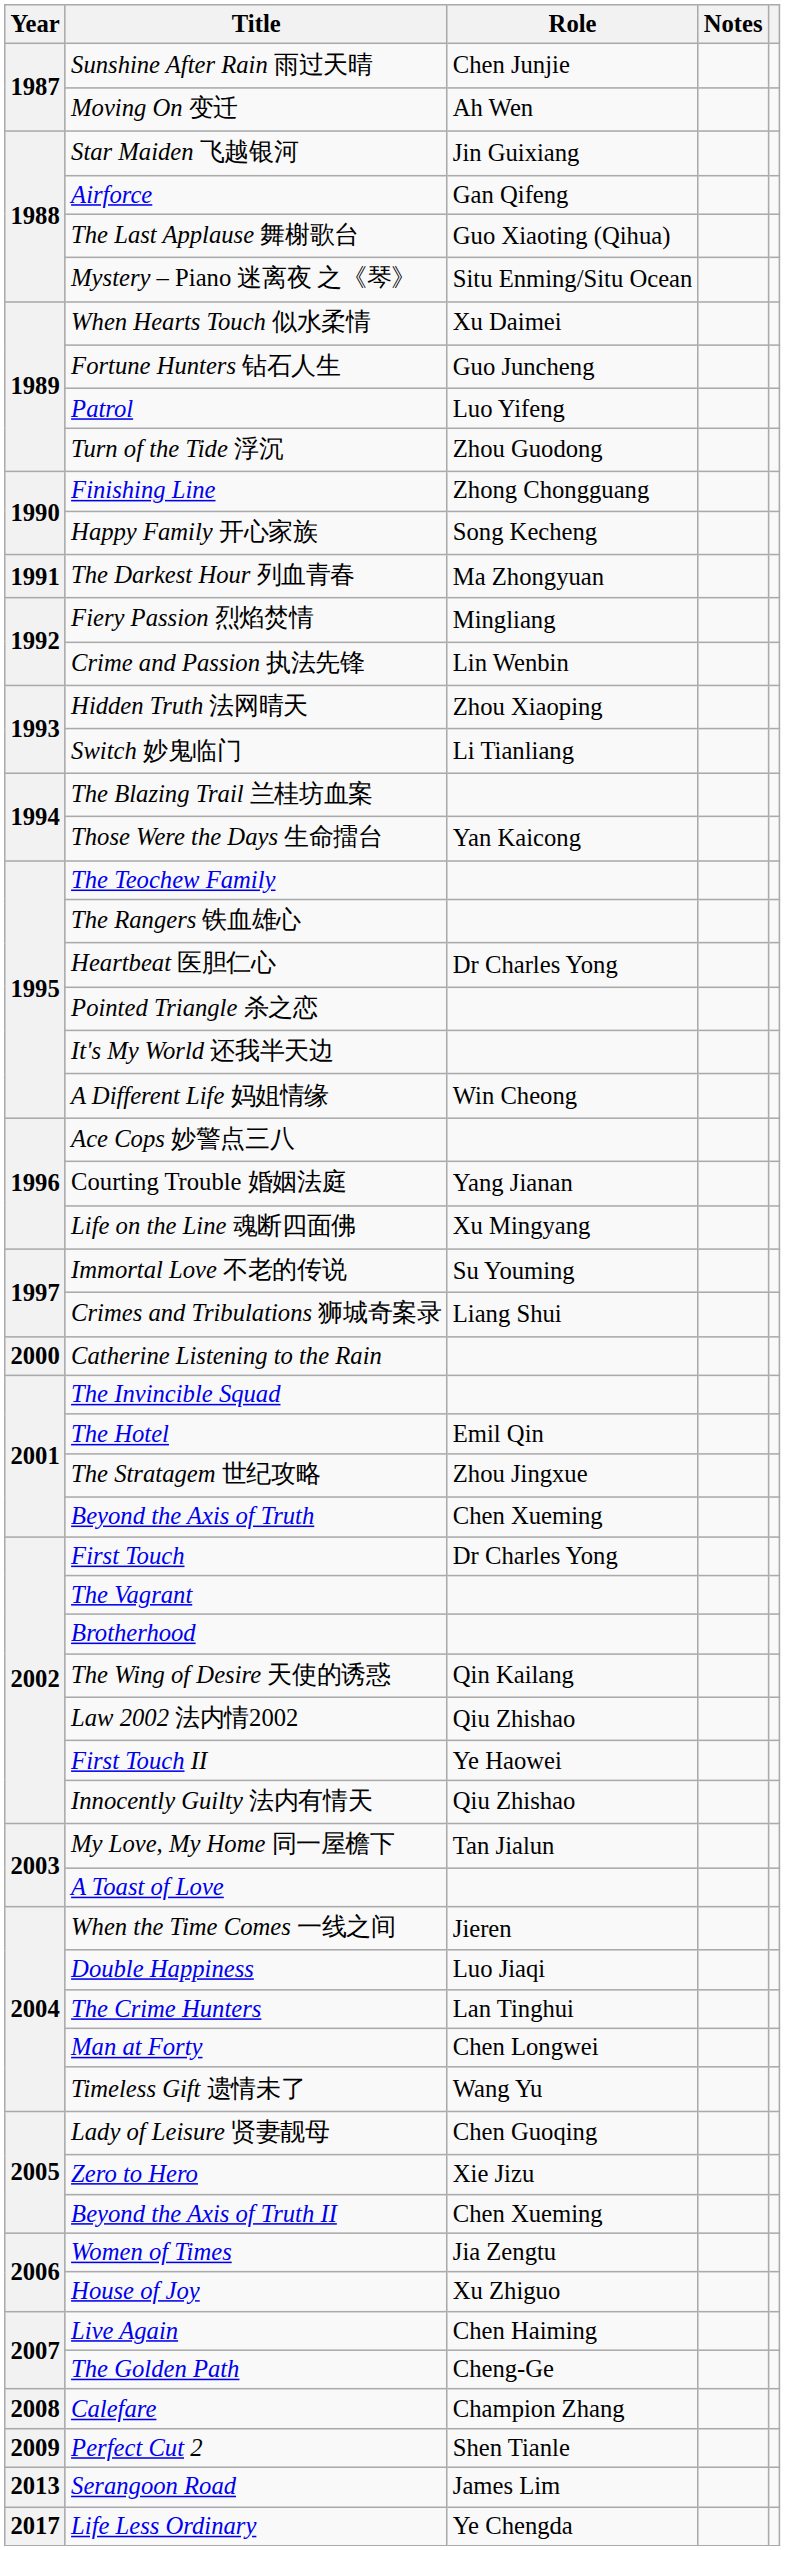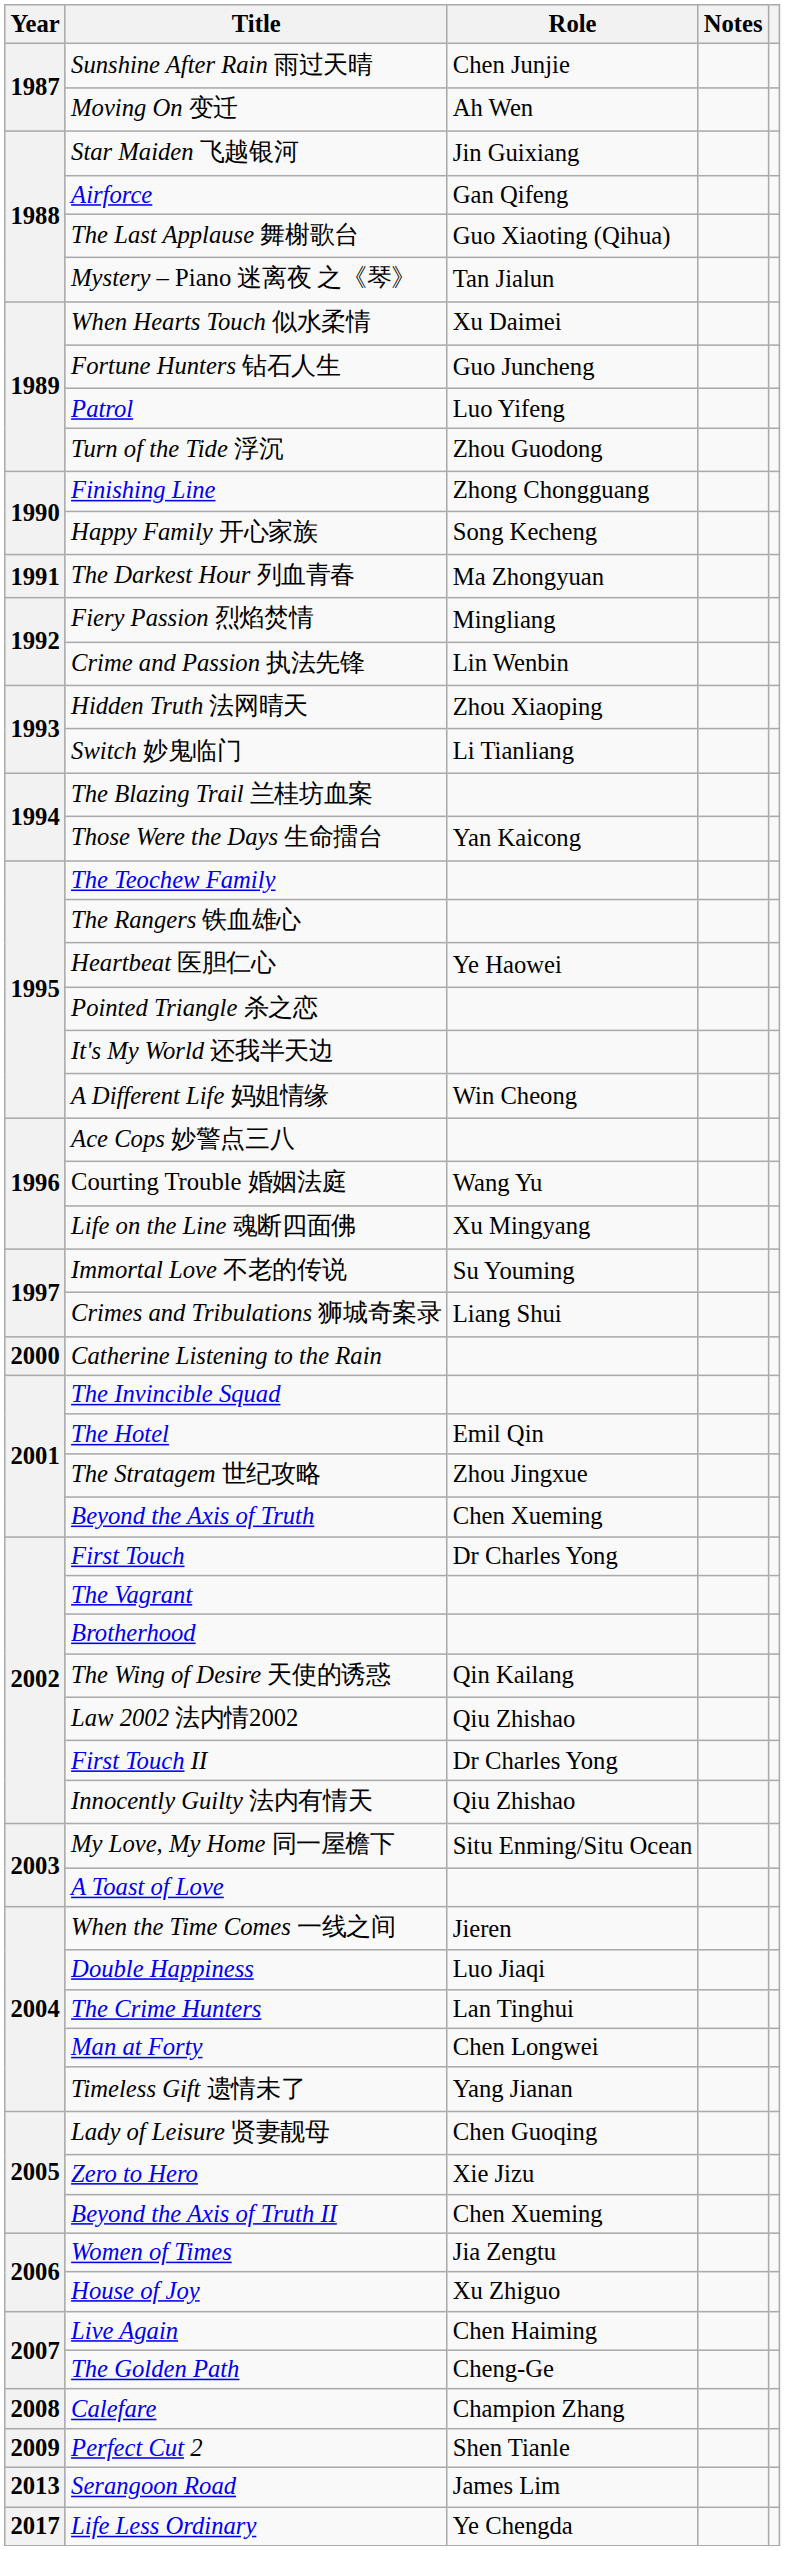(573, 279) Situ Enming/Situ Ocean -> (504, 279) Tan Jialun
(535, 964) Dr Charles Yong -> (507, 964) Ye Haowei
(513, 1183) Yang Jianan -> (498, 1183) Wang Yu
(507, 1760) Ye Haowei -> (535, 1760) Dr Charles Yong
(504, 1845) Tan Jialun -> (573, 1845) Situ Enming/Situ Ocean
(498, 2088) Wang Yu -> (513, 2088) Yang Jianan
